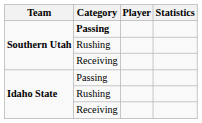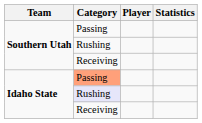(93, 29) bold -> (92, 29) normal
(92, 77) no background -> (92, 77) lightsalmon background
(93, 94) no background -> (93, 94) lavender background
